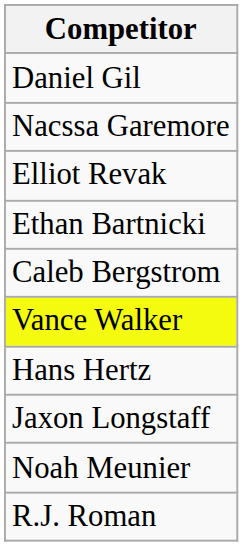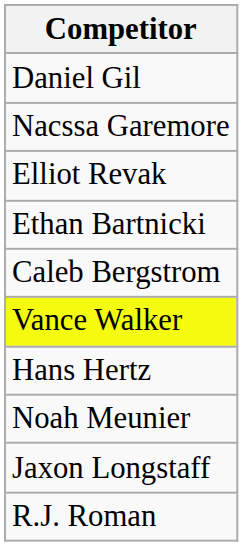(111, 418) Jaxon Longstaff -> (101, 418) Noah Meunier
(101, 467) Noah Meunier -> (111, 467) Jaxon Longstaff
